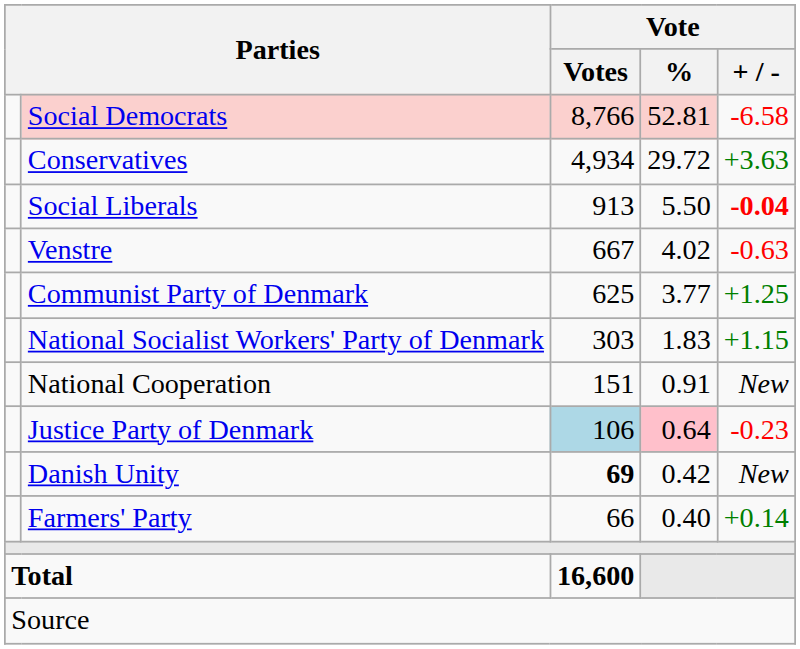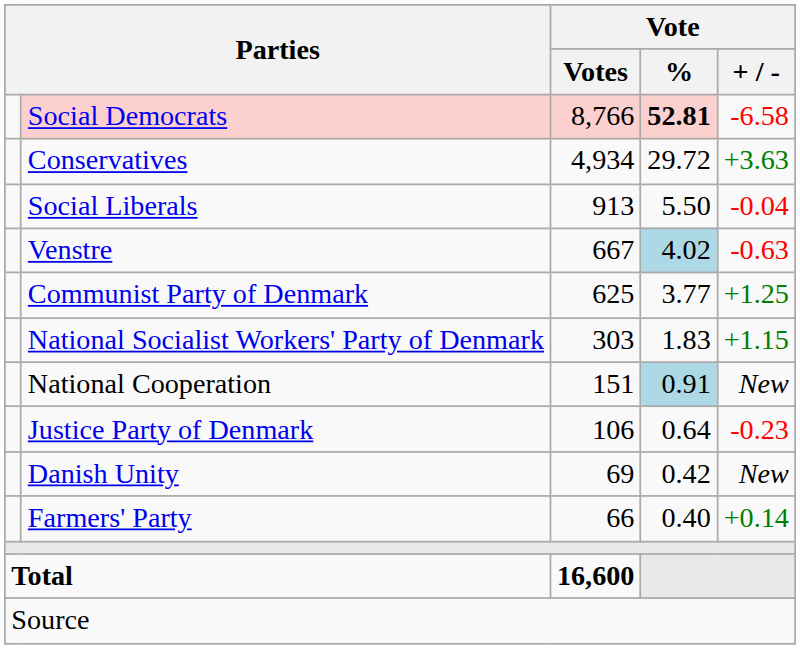(679, 116) normal -> (679, 116) bold
(760, 205) bold -> (760, 205) normal
(686, 250) no background -> (686, 250) lightblue background
(686, 384) no background -> (686, 384) lightblue background
(613, 428) lightblue background -> (613, 428) no background
(686, 428) pink background -> (686, 428) no background
(620, 473) bold -> (620, 473) normal
